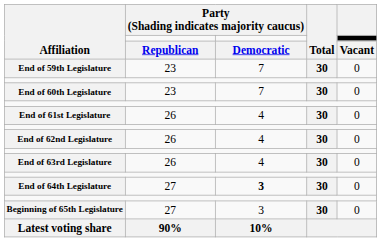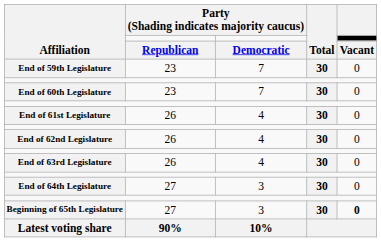(261, 186) bold -> (261, 186) normal
(357, 209) normal -> (357, 209) bold
